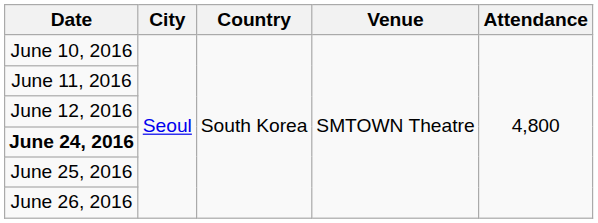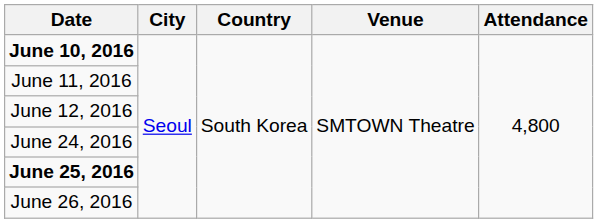(71, 50) normal -> (71, 50) bold
(71, 141) bold -> (71, 141) normal
(71, 171) normal -> (71, 171) bold
